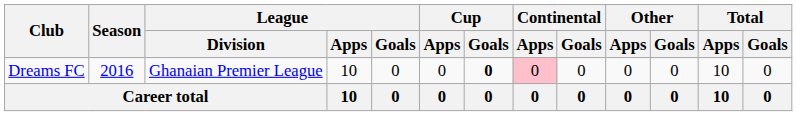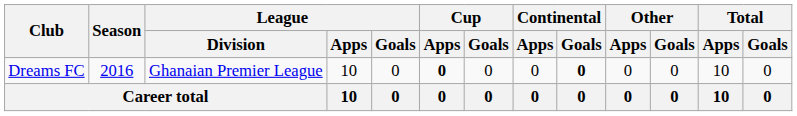(442, 70) normal -> (442, 70) bold
(488, 70) bold -> (488, 70) normal
(535, 70) pink background -> (535, 70) no background
(581, 70) normal -> (581, 70) bold
